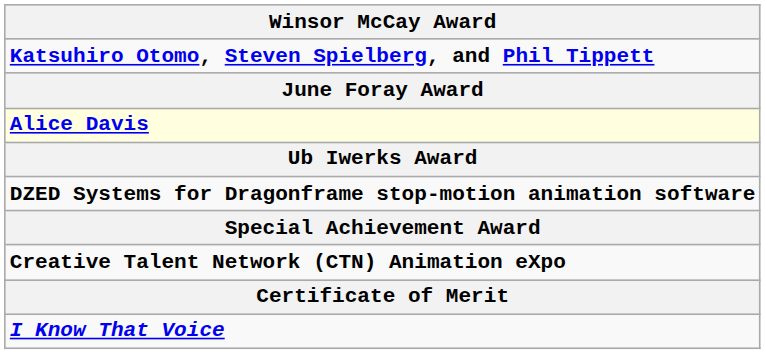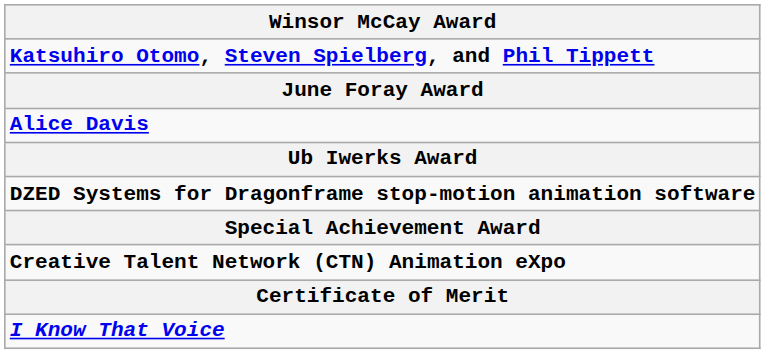(79, 125) lightyellow background -> (79, 125) no background
